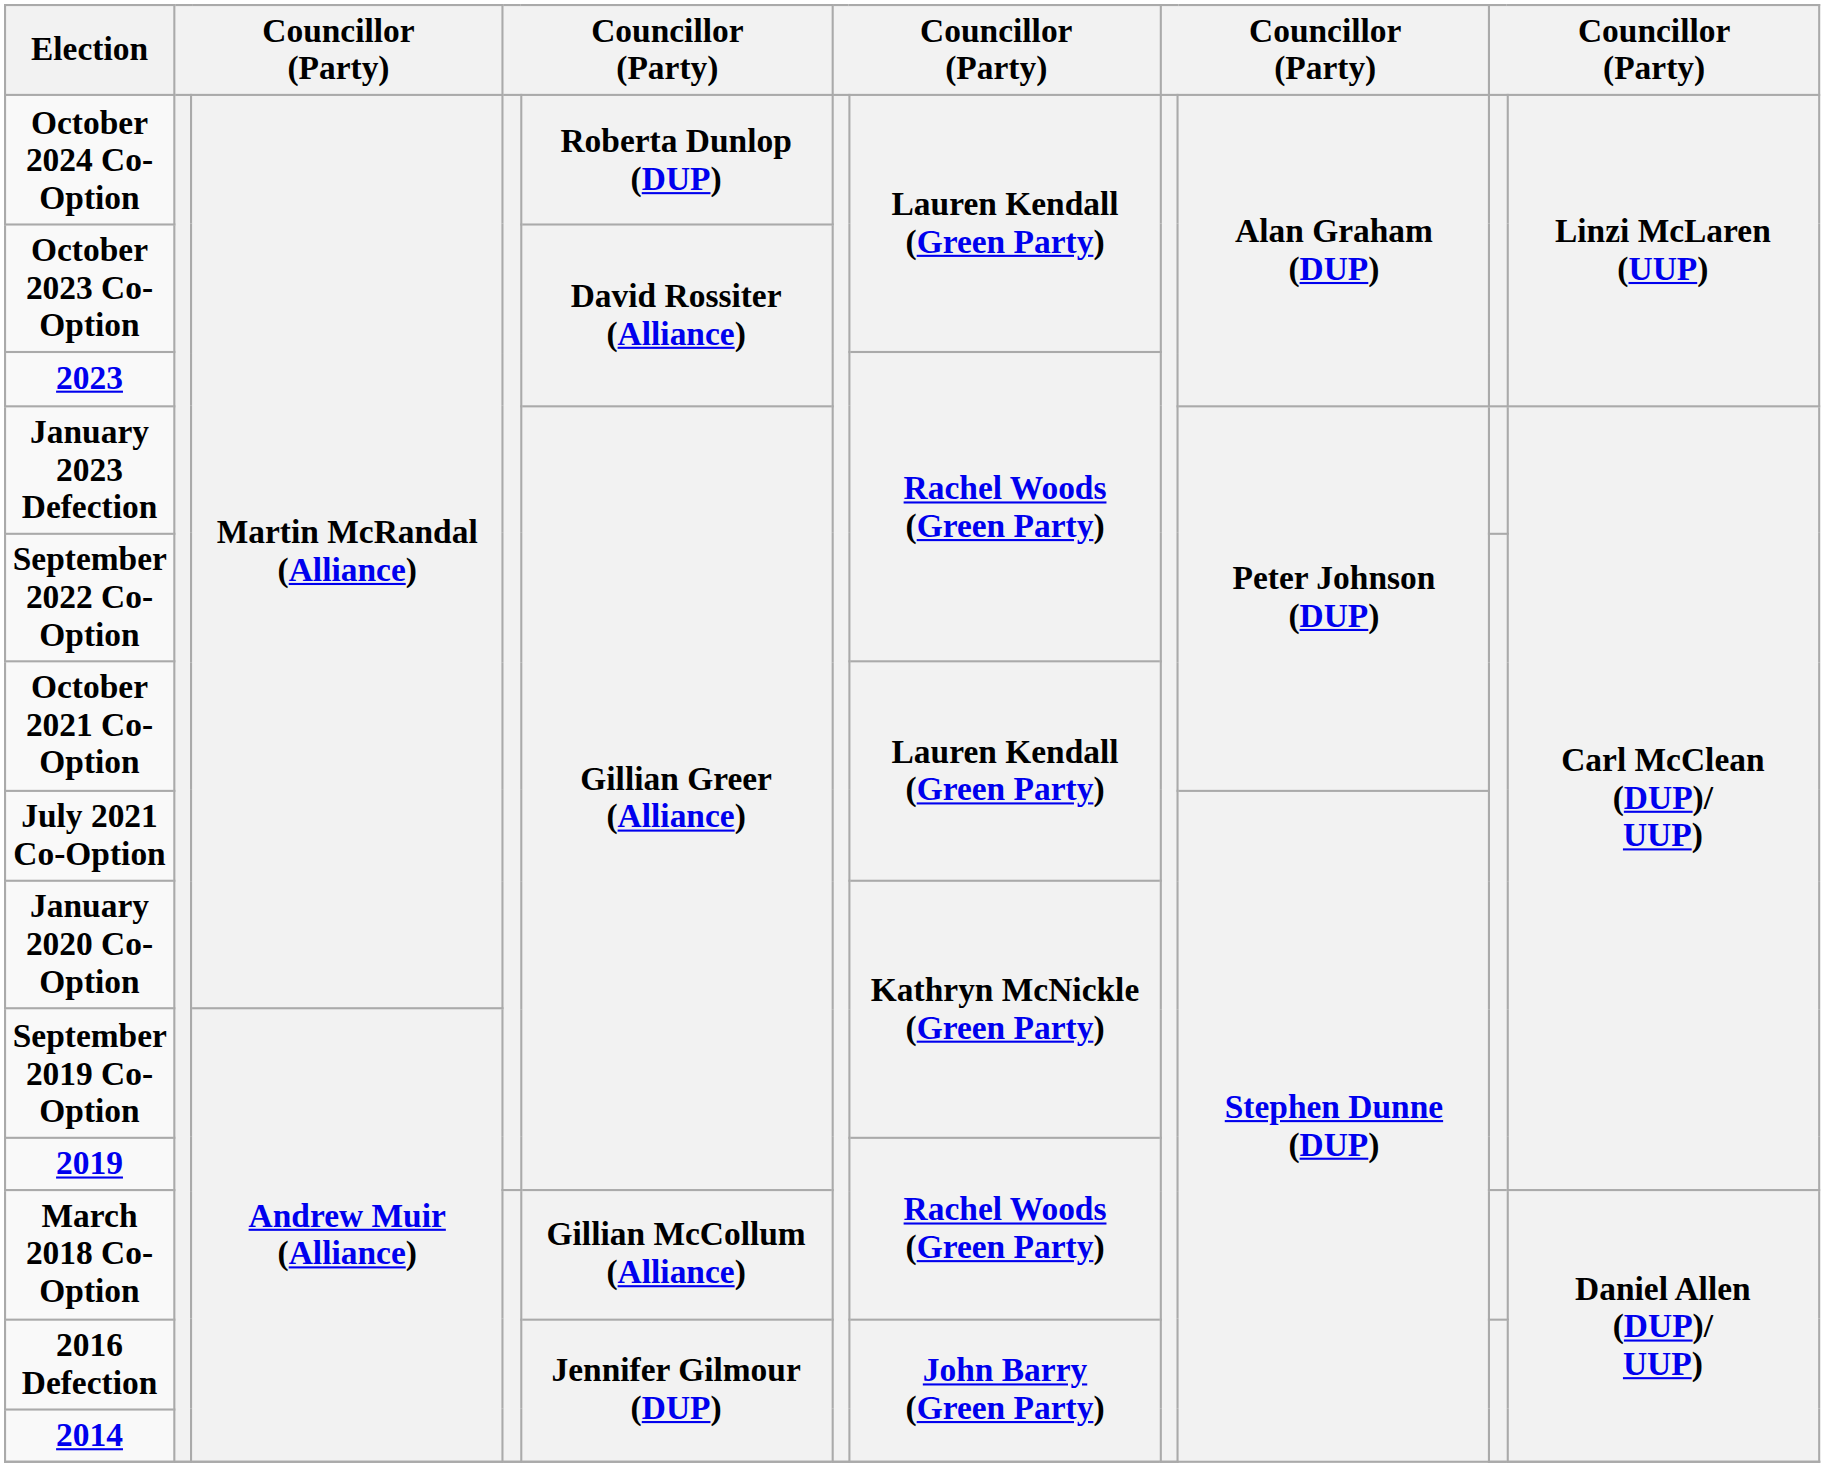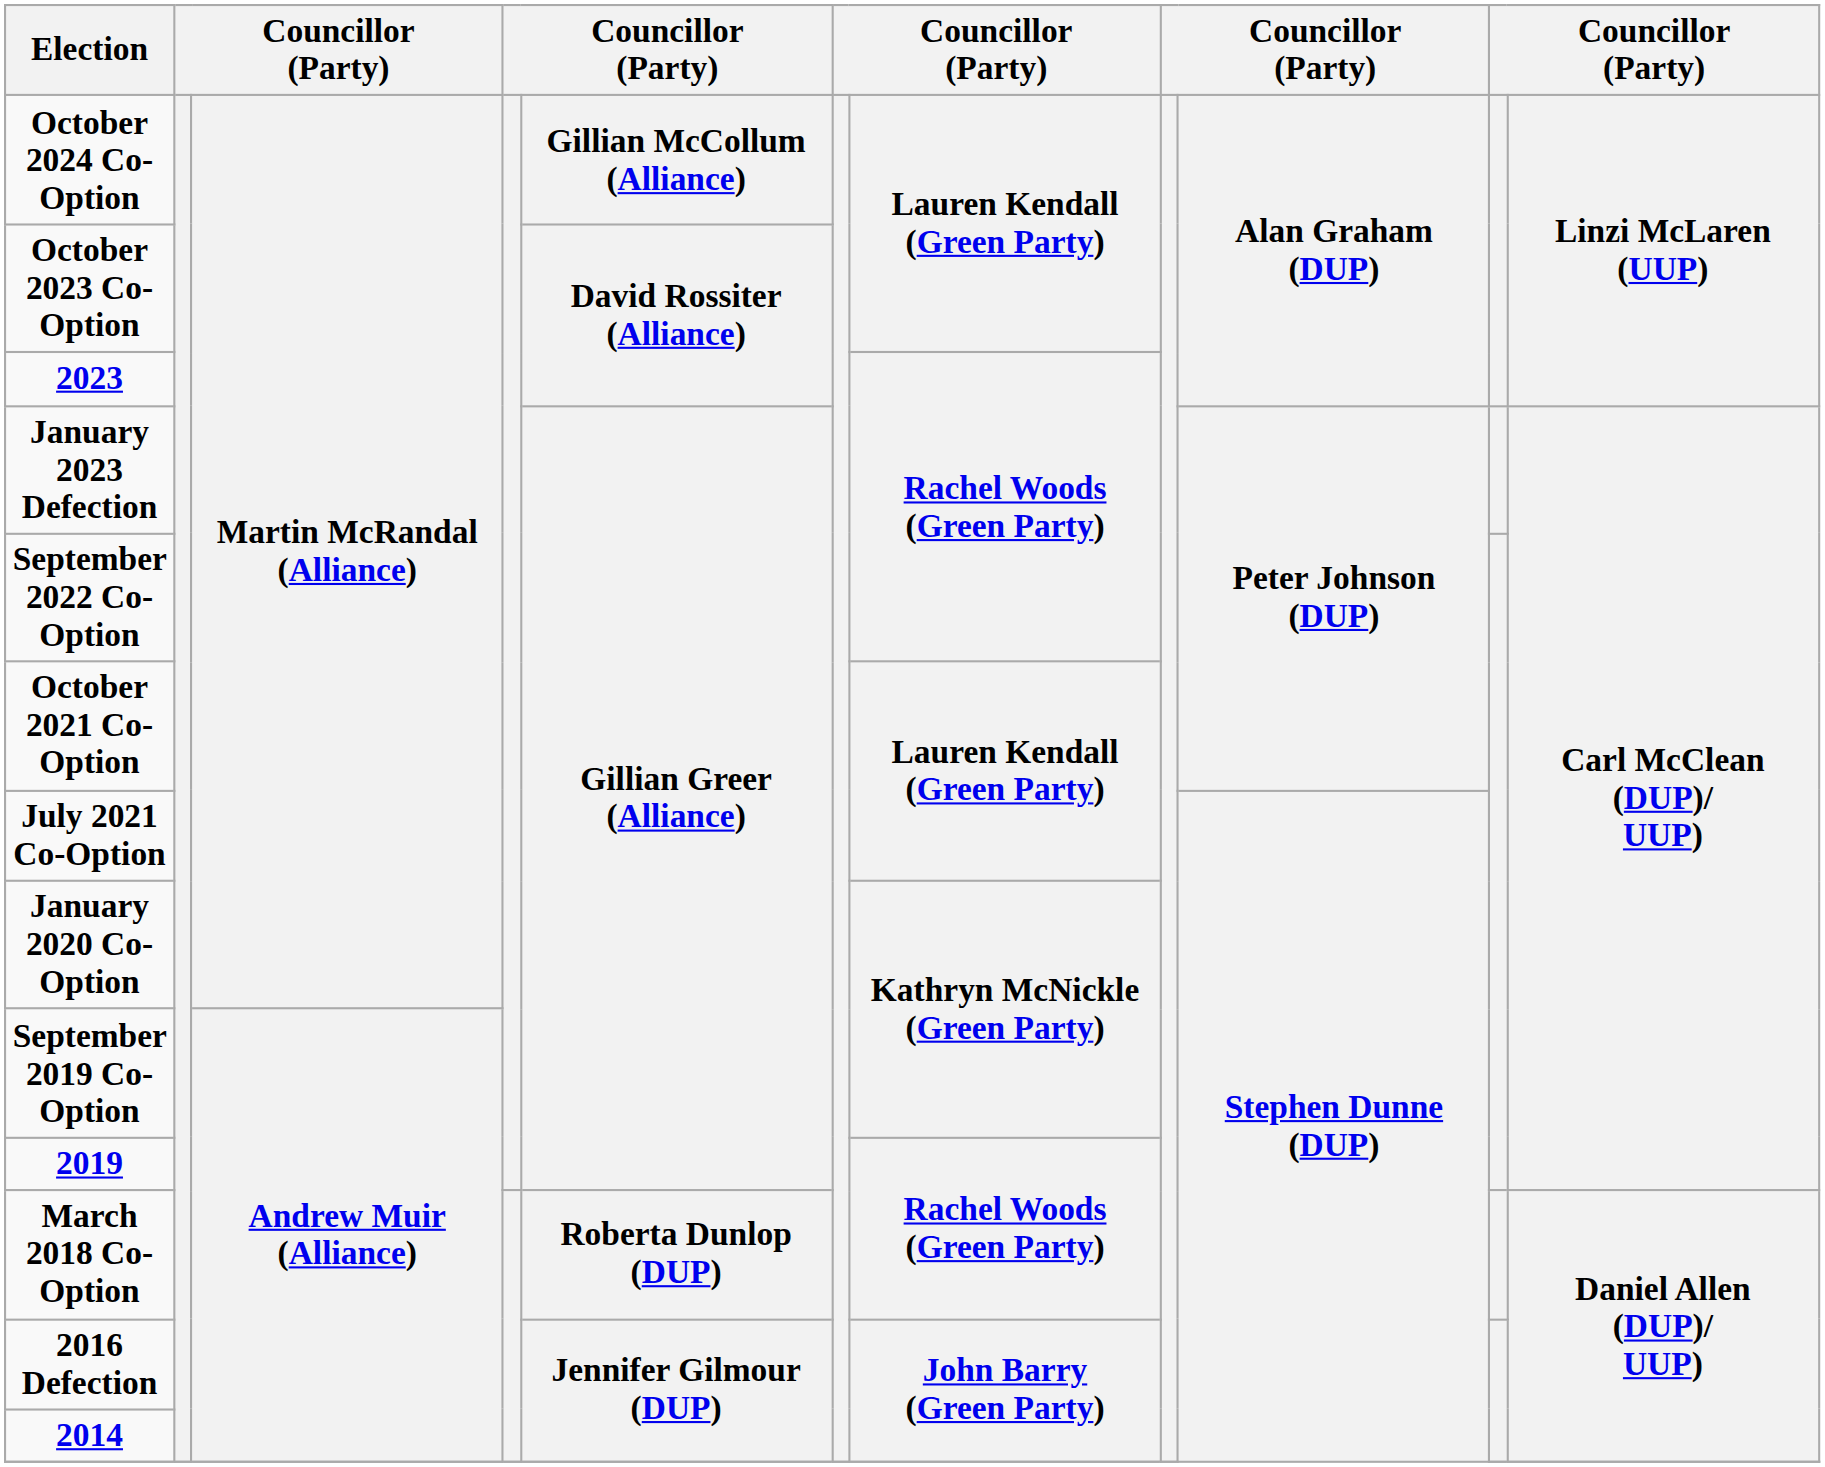(676, 159) Roberta Dunlop (DUP) -> (676, 159) Gillian McCollum (Alliance)
(676, 1253) Gillian McCollum (Alliance) -> (676, 1253) Roberta Dunlop (DUP)
